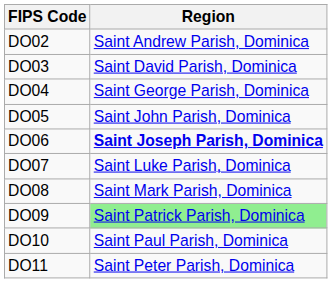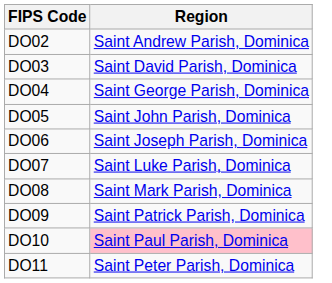(208, 141) bold -> (201, 141) normal
(199, 215) lightgreen background -> (199, 215) no background
(191, 240) no background -> (191, 240) pink background
